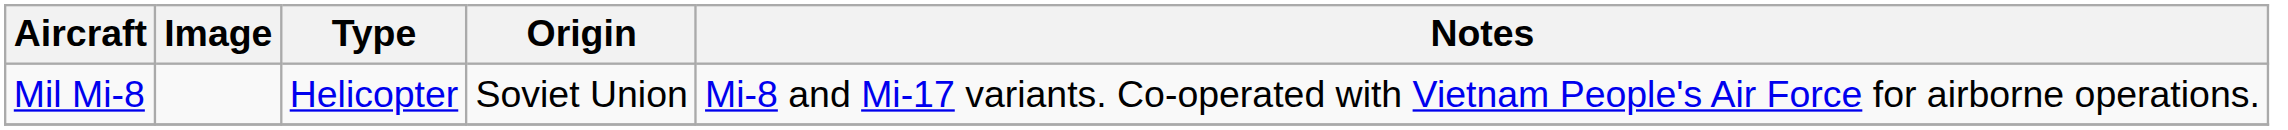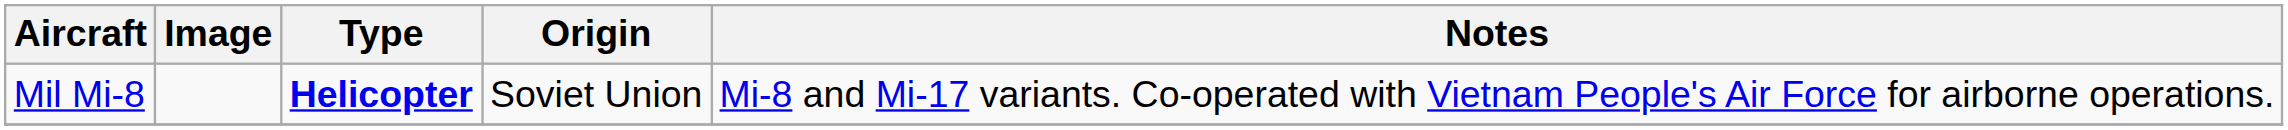(374, 93) normal -> (381, 93) bold
